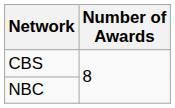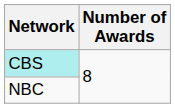(26, 63) no background -> (26, 63) paleturquoise background
